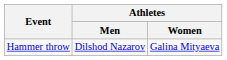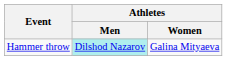(110, 47) no background -> (110, 47) paleturquoise background
